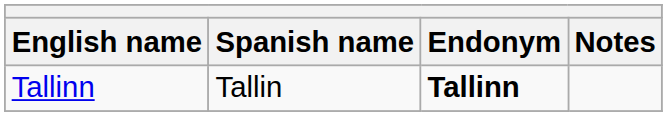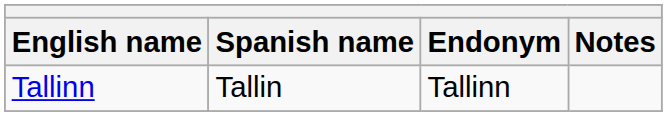(474, 87) bold -> (469, 87) normal
